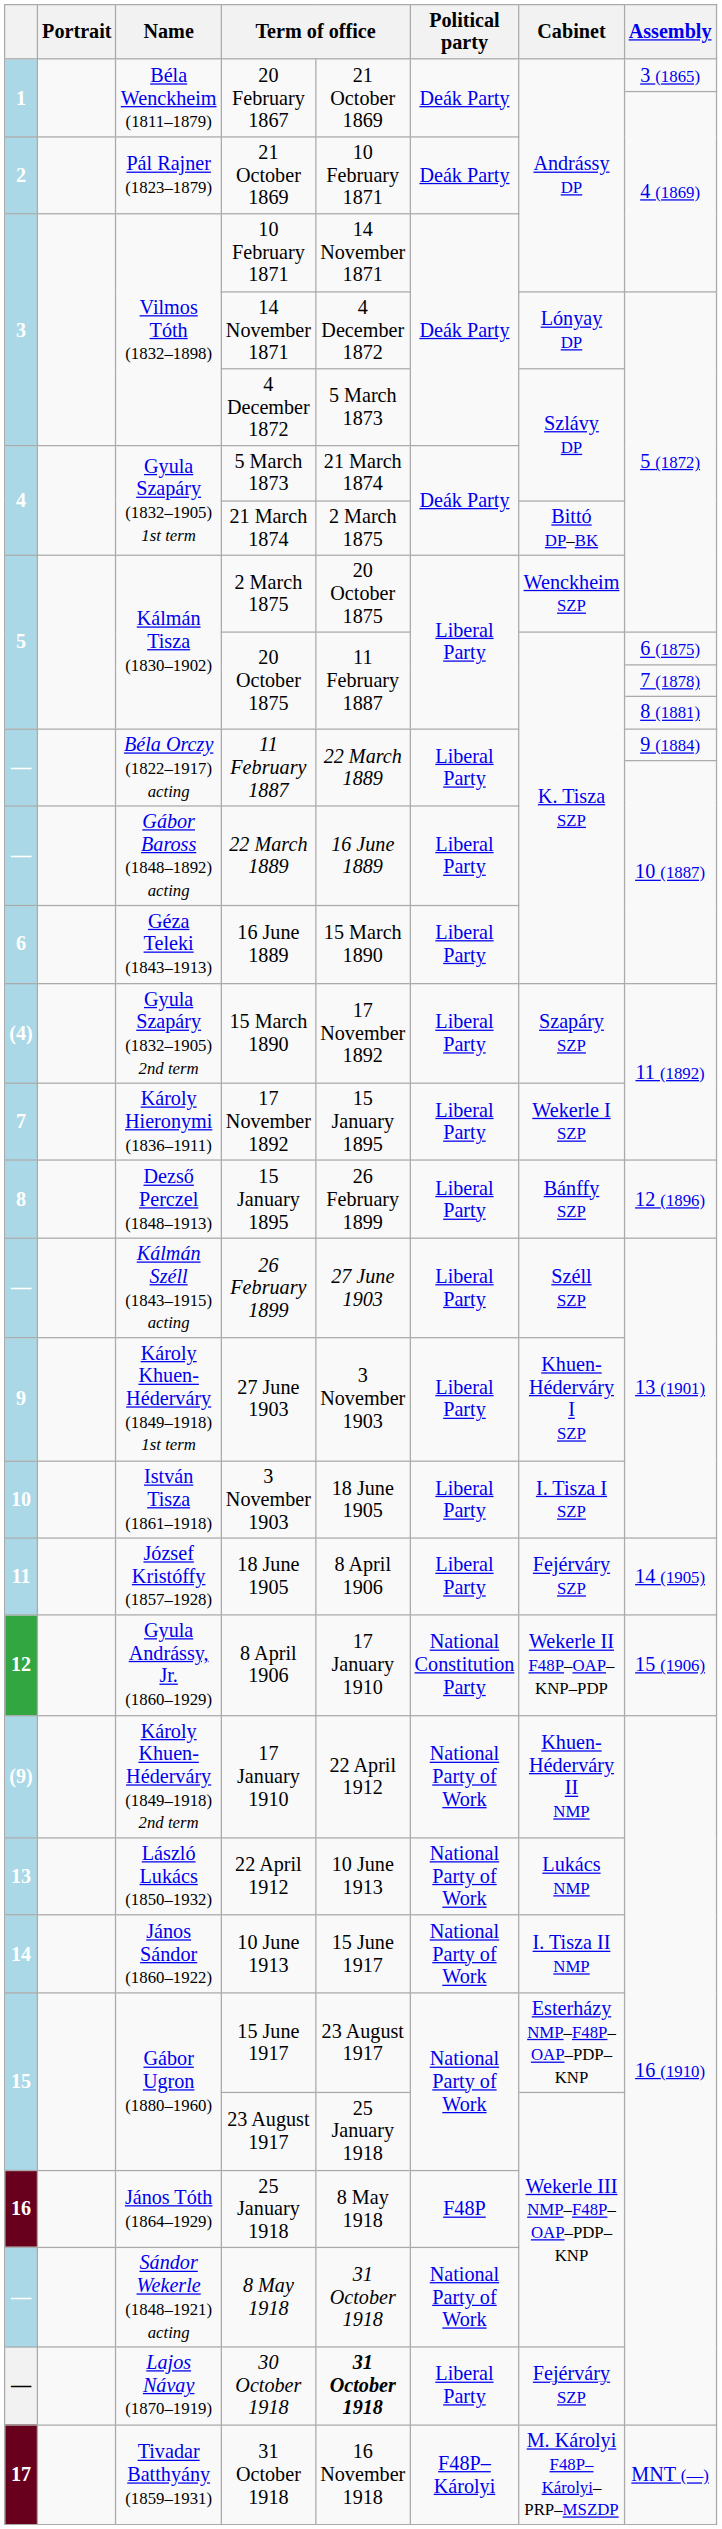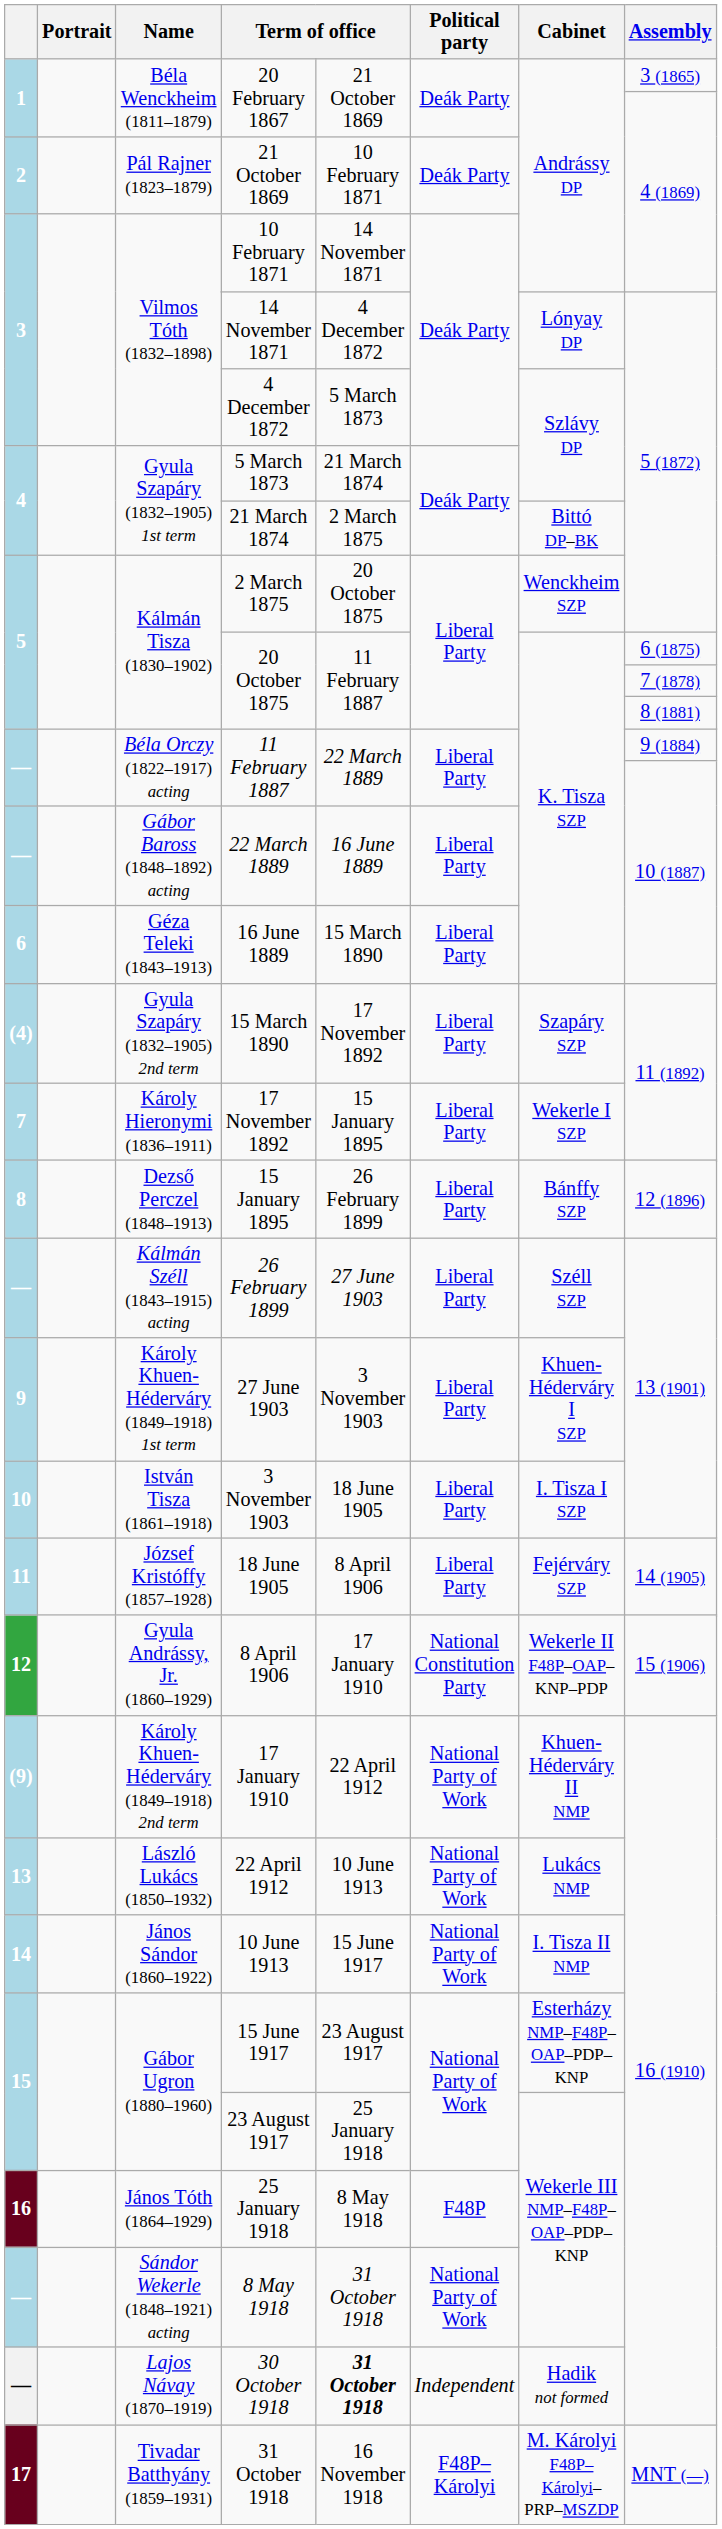(464, 2385) Liberal Party -> (464, 2385) Independent
(571, 2385) Fejérváry SZP -> (571, 2385) Hadik not formed
